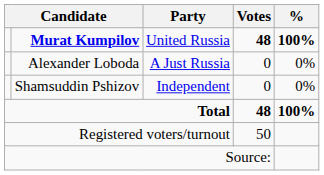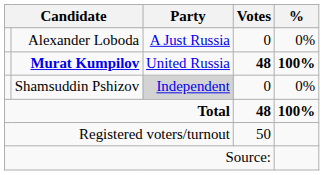rows swapped: (85, 39) <-> (84, 63)
(193, 87) no background -> (193, 87) lightgrey background
